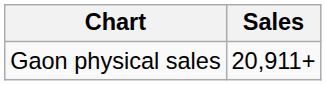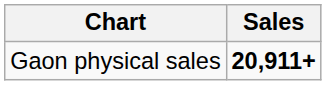(273, 60) normal -> (274, 60) bold
